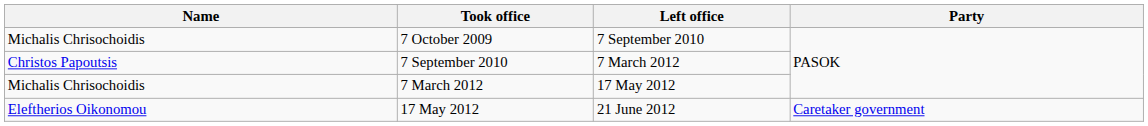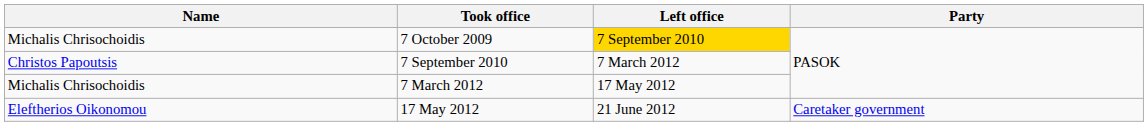(650, 39) no background -> (650, 39) gold background
